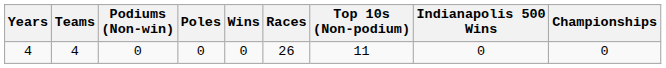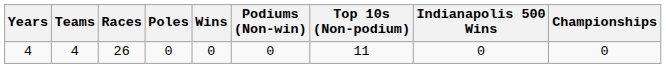columns swapped: (286, 23) <-> (138, 23)
